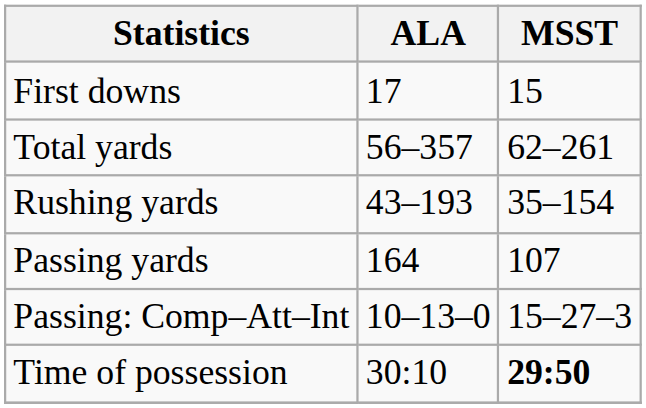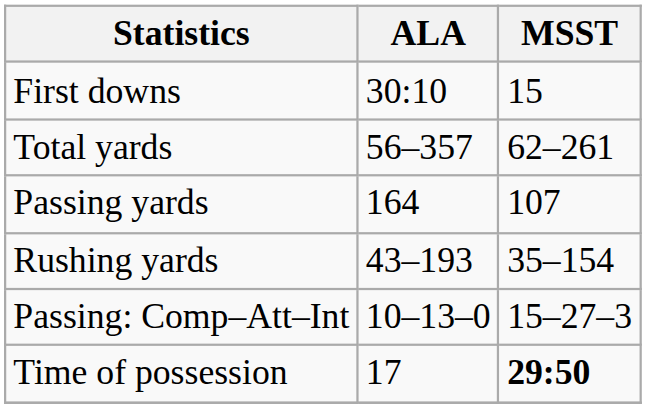(384, 90) 17 -> (406, 90) 30:10
rows swapped: (116, 203) <-> (111, 259)
(406, 372) 30:10 -> (384, 372) 17
